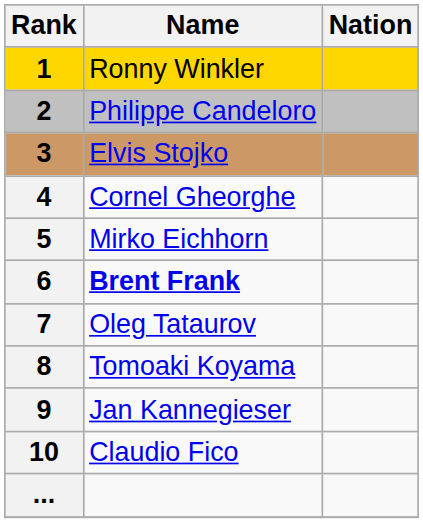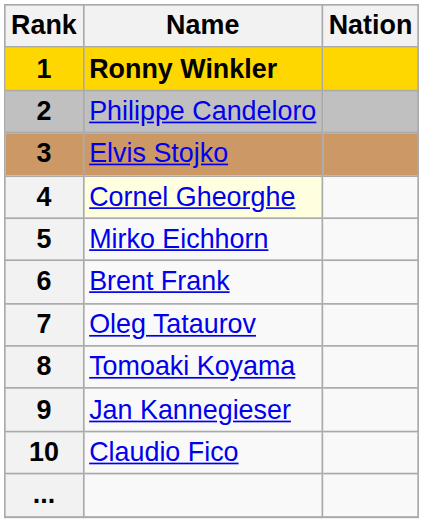(177, 68) normal -> (183, 68) bold
(192, 196) no background -> (192, 196) lightyellow background
(165, 281) bold -> (159, 281) normal
